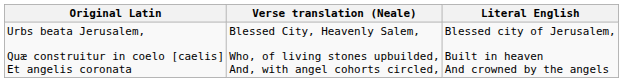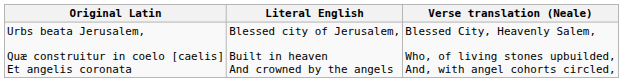columns swapped: (530, 13) <-> (334, 13)
